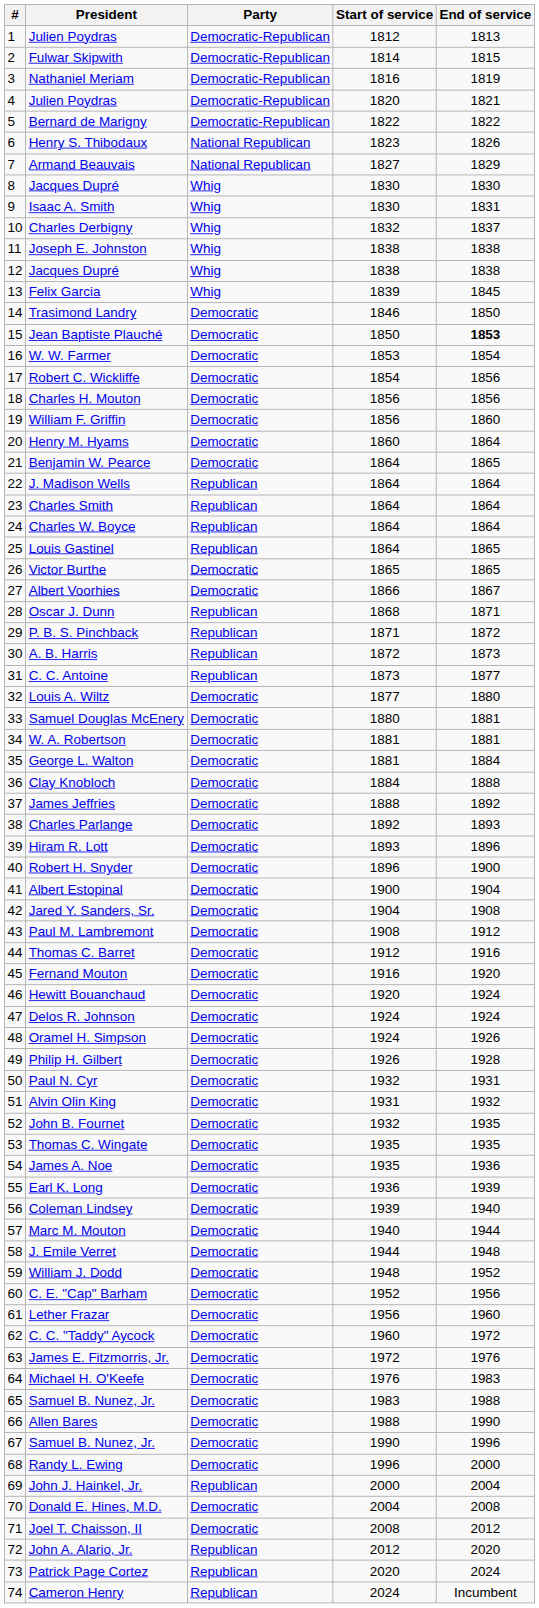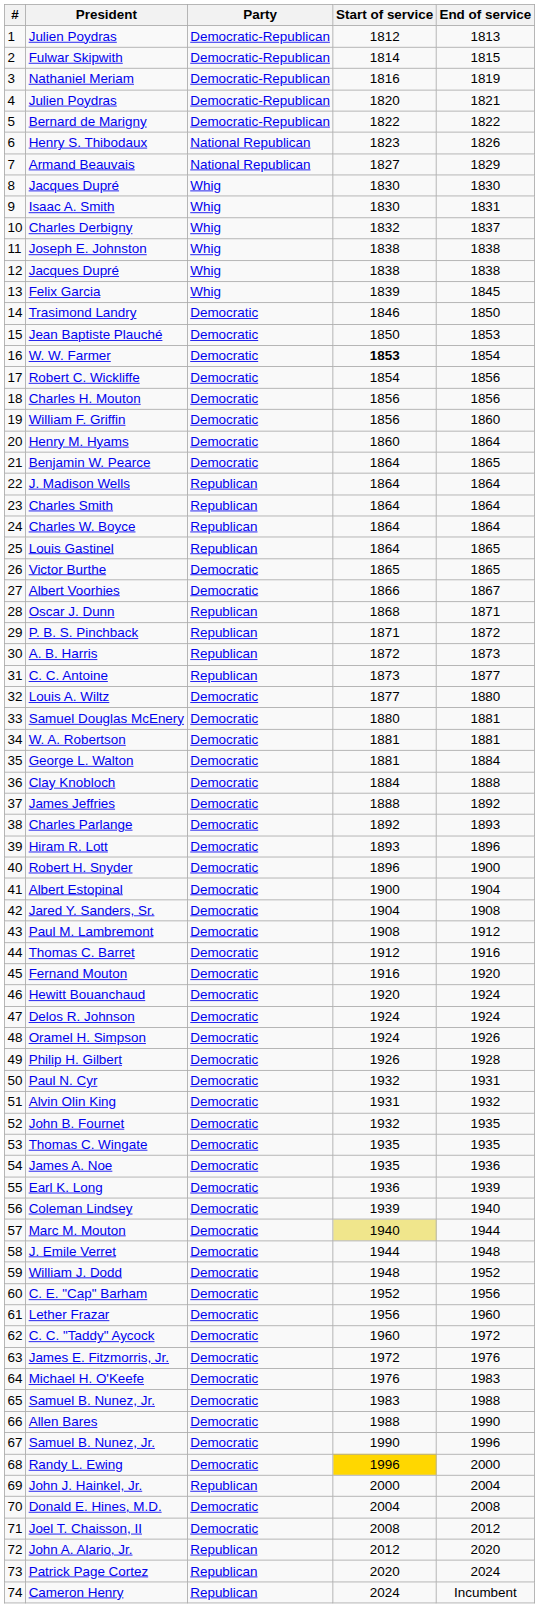(485, 334) bold -> (485, 334) normal
(385, 356) normal -> (385, 356) bold
(385, 1230) no background -> (385, 1230) khaki background
(385, 1464) no background -> (385, 1464) gold background
